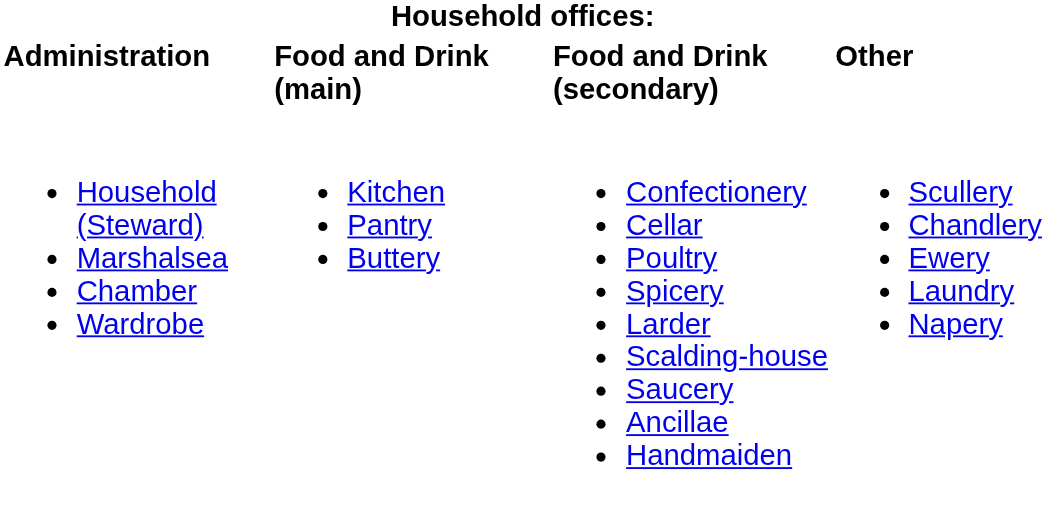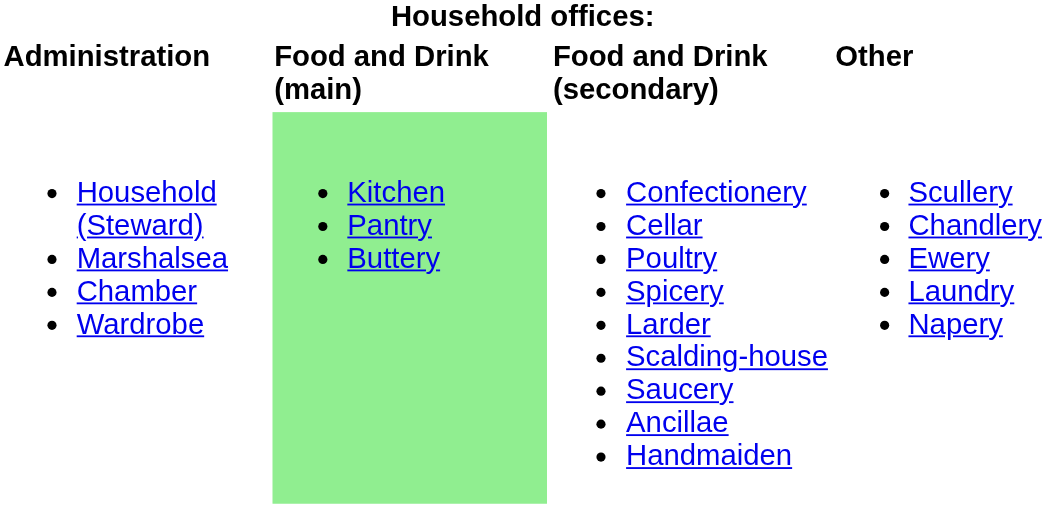(410, 226) no background -> (410, 226) lightgreen background
